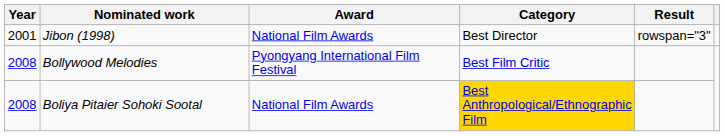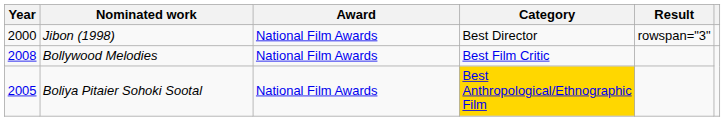(22, 35) 2001 -> (22, 35) 2000
(336, 63) Pyongyang International Film Festival -> (317, 55) National Film Awards
(22, 105) 2008 -> (22, 91) 2005
